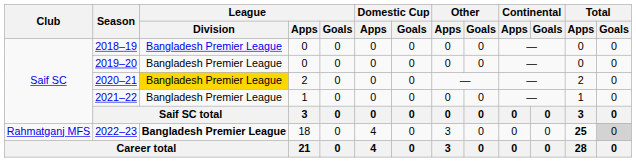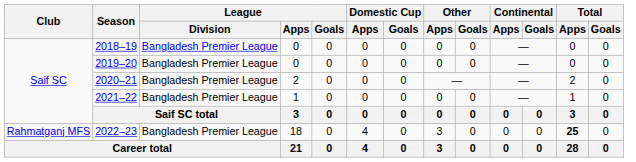(214, 81) gold background -> (210, 81) no background
(214, 132) bold -> (210, 132) normal
(614, 132) lightgrey background -> (606, 132) no background
